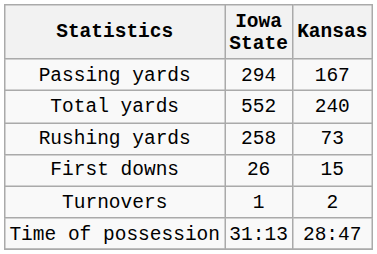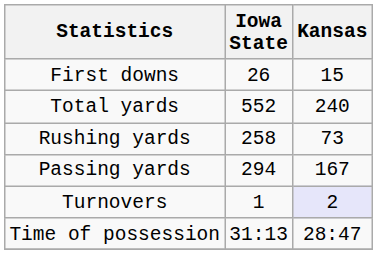rows swapped: (115, 170) <-> (115, 75)
(332, 202) no background -> (332, 202) lavender background
